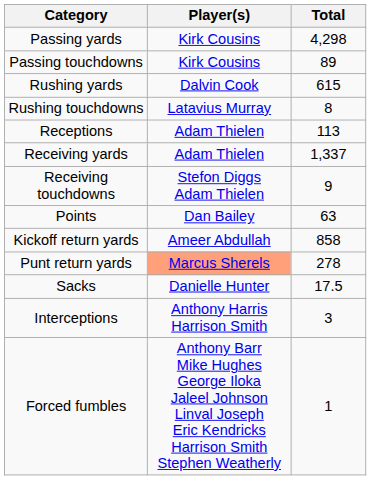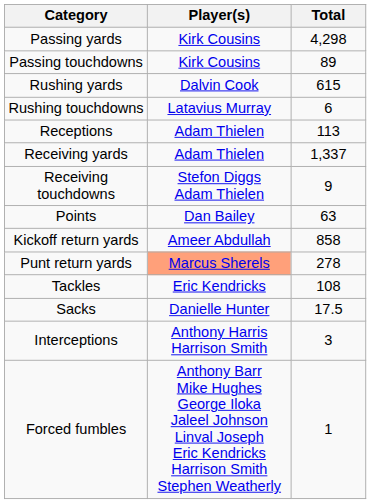(328, 108) 8 -> (328, 108) 6
+ row: (76, 286)
